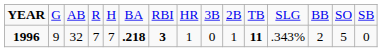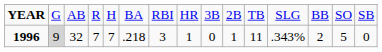(56, 36) no background -> (56, 36) lightgrey background
(134, 36) bold -> (134, 36) normal
(163, 36) bold -> (163, 36) normal
(256, 36) bold -> (256, 36) normal
